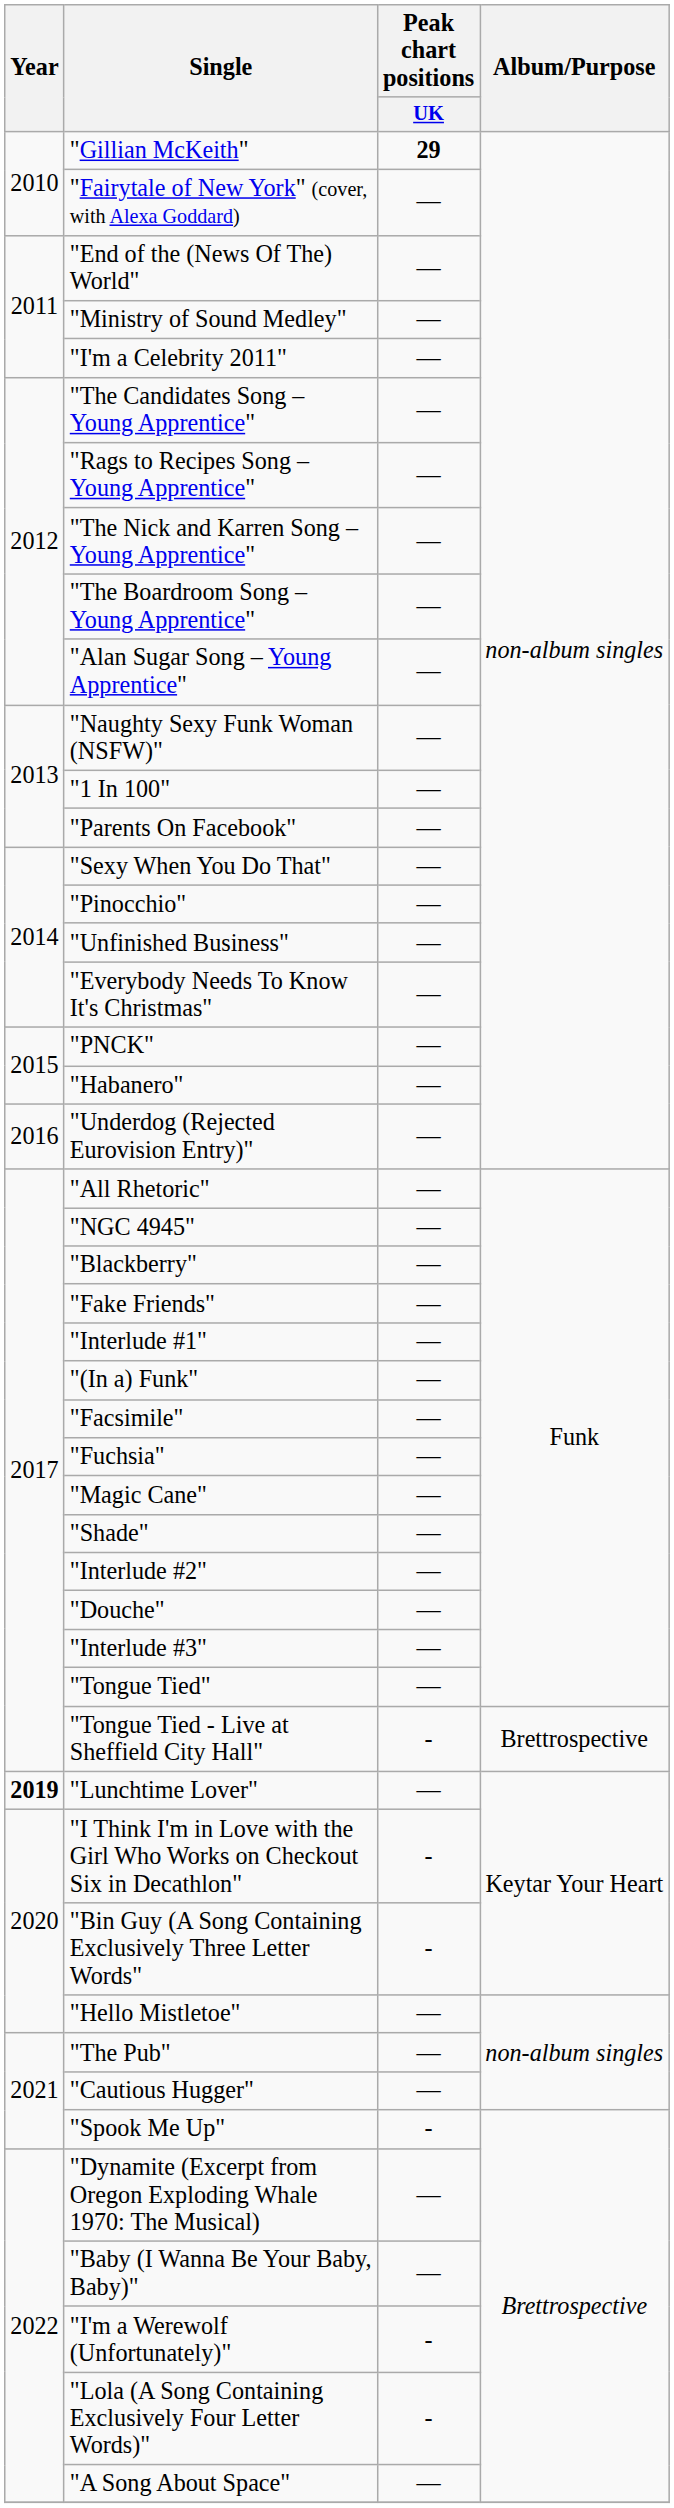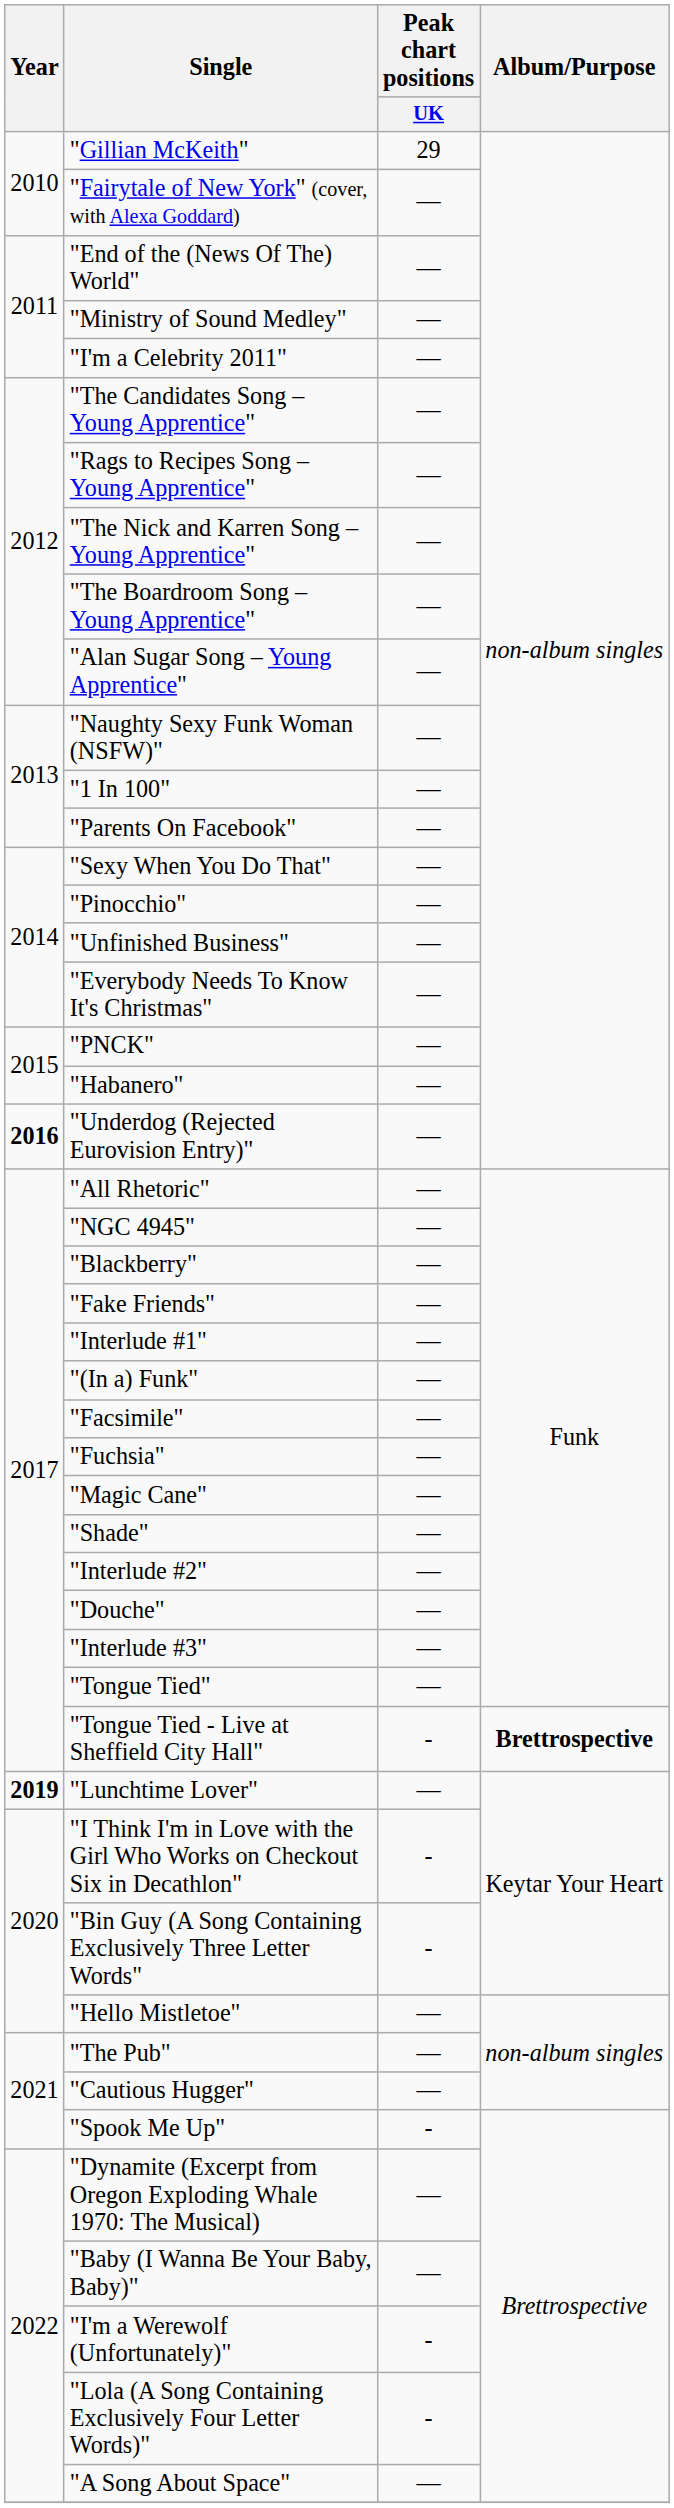(429, 150) bold -> (429, 150) normal
(34, 1136) normal -> (34, 1136) bold
(574, 1738) normal -> (574, 1738) bold
